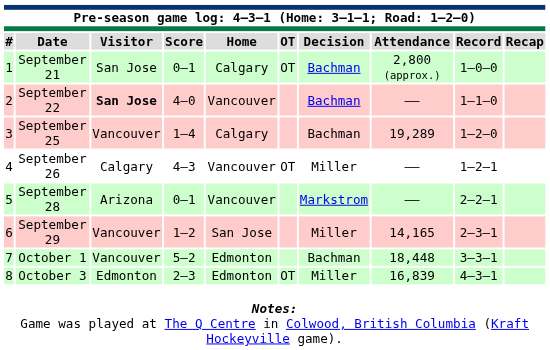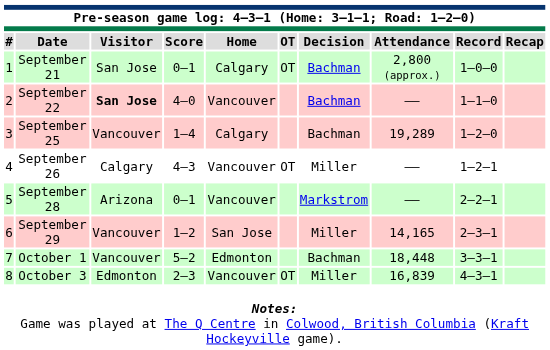(242, 276) Edmonton -> (242, 276) Vancouver
